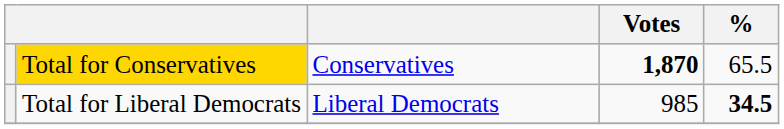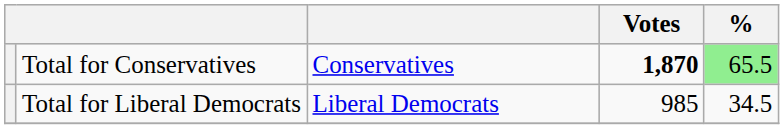(139, 63) gold background -> (139, 63) no background
(750, 63) no background -> (750, 63) lightgreen background
(750, 103) bold -> (750, 103) normal
